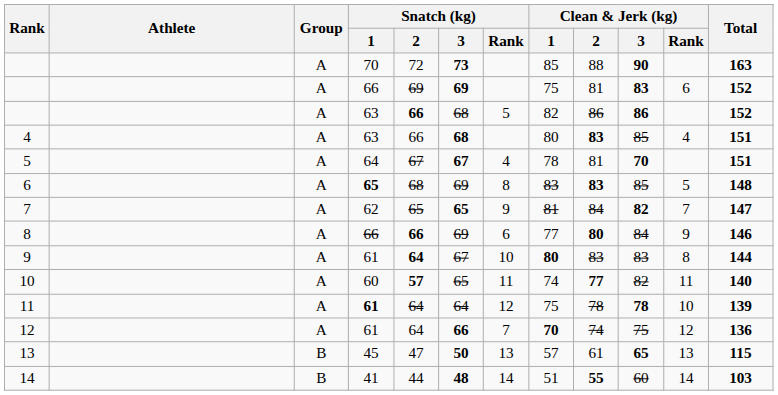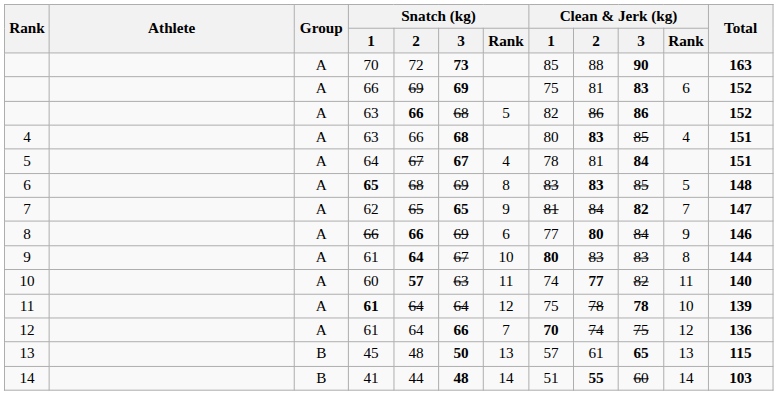(641, 161) 70 -> (641, 161) 84
(461, 281) 65 -> (461, 281) 63
(416, 354) 47 -> (416, 354) 48
